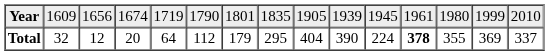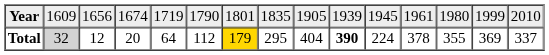(61, 38) no background -> (61, 38) lightgrey background
(240, 38) no background -> (240, 38) gold background
(347, 38) normal -> (347, 38) bold
(419, 38) bold -> (419, 38) normal
